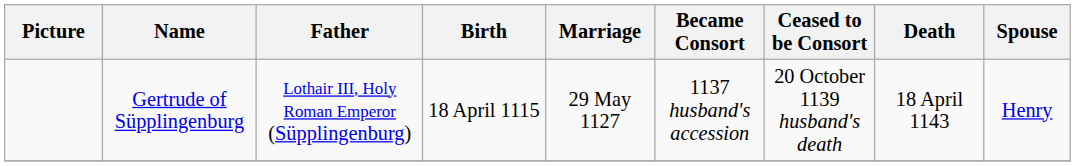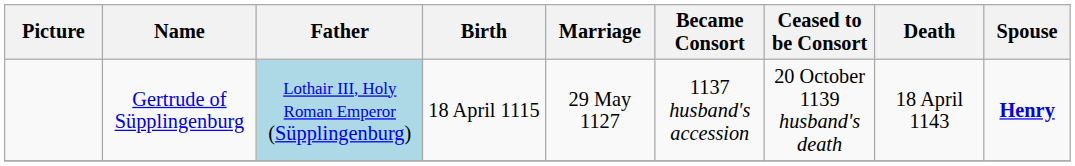(340, 111) no background -> (340, 111) lightblue background
(1027, 109) normal -> (1027, 109) bold
